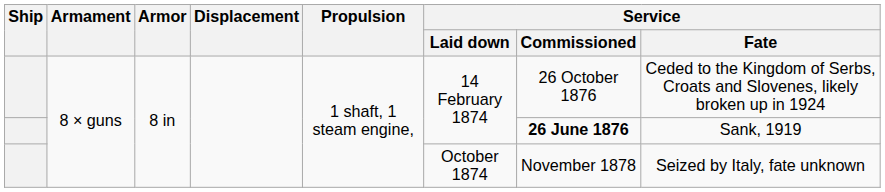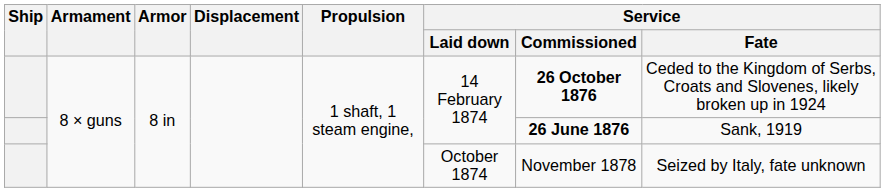(578, 86) normal -> (579, 86) bold
